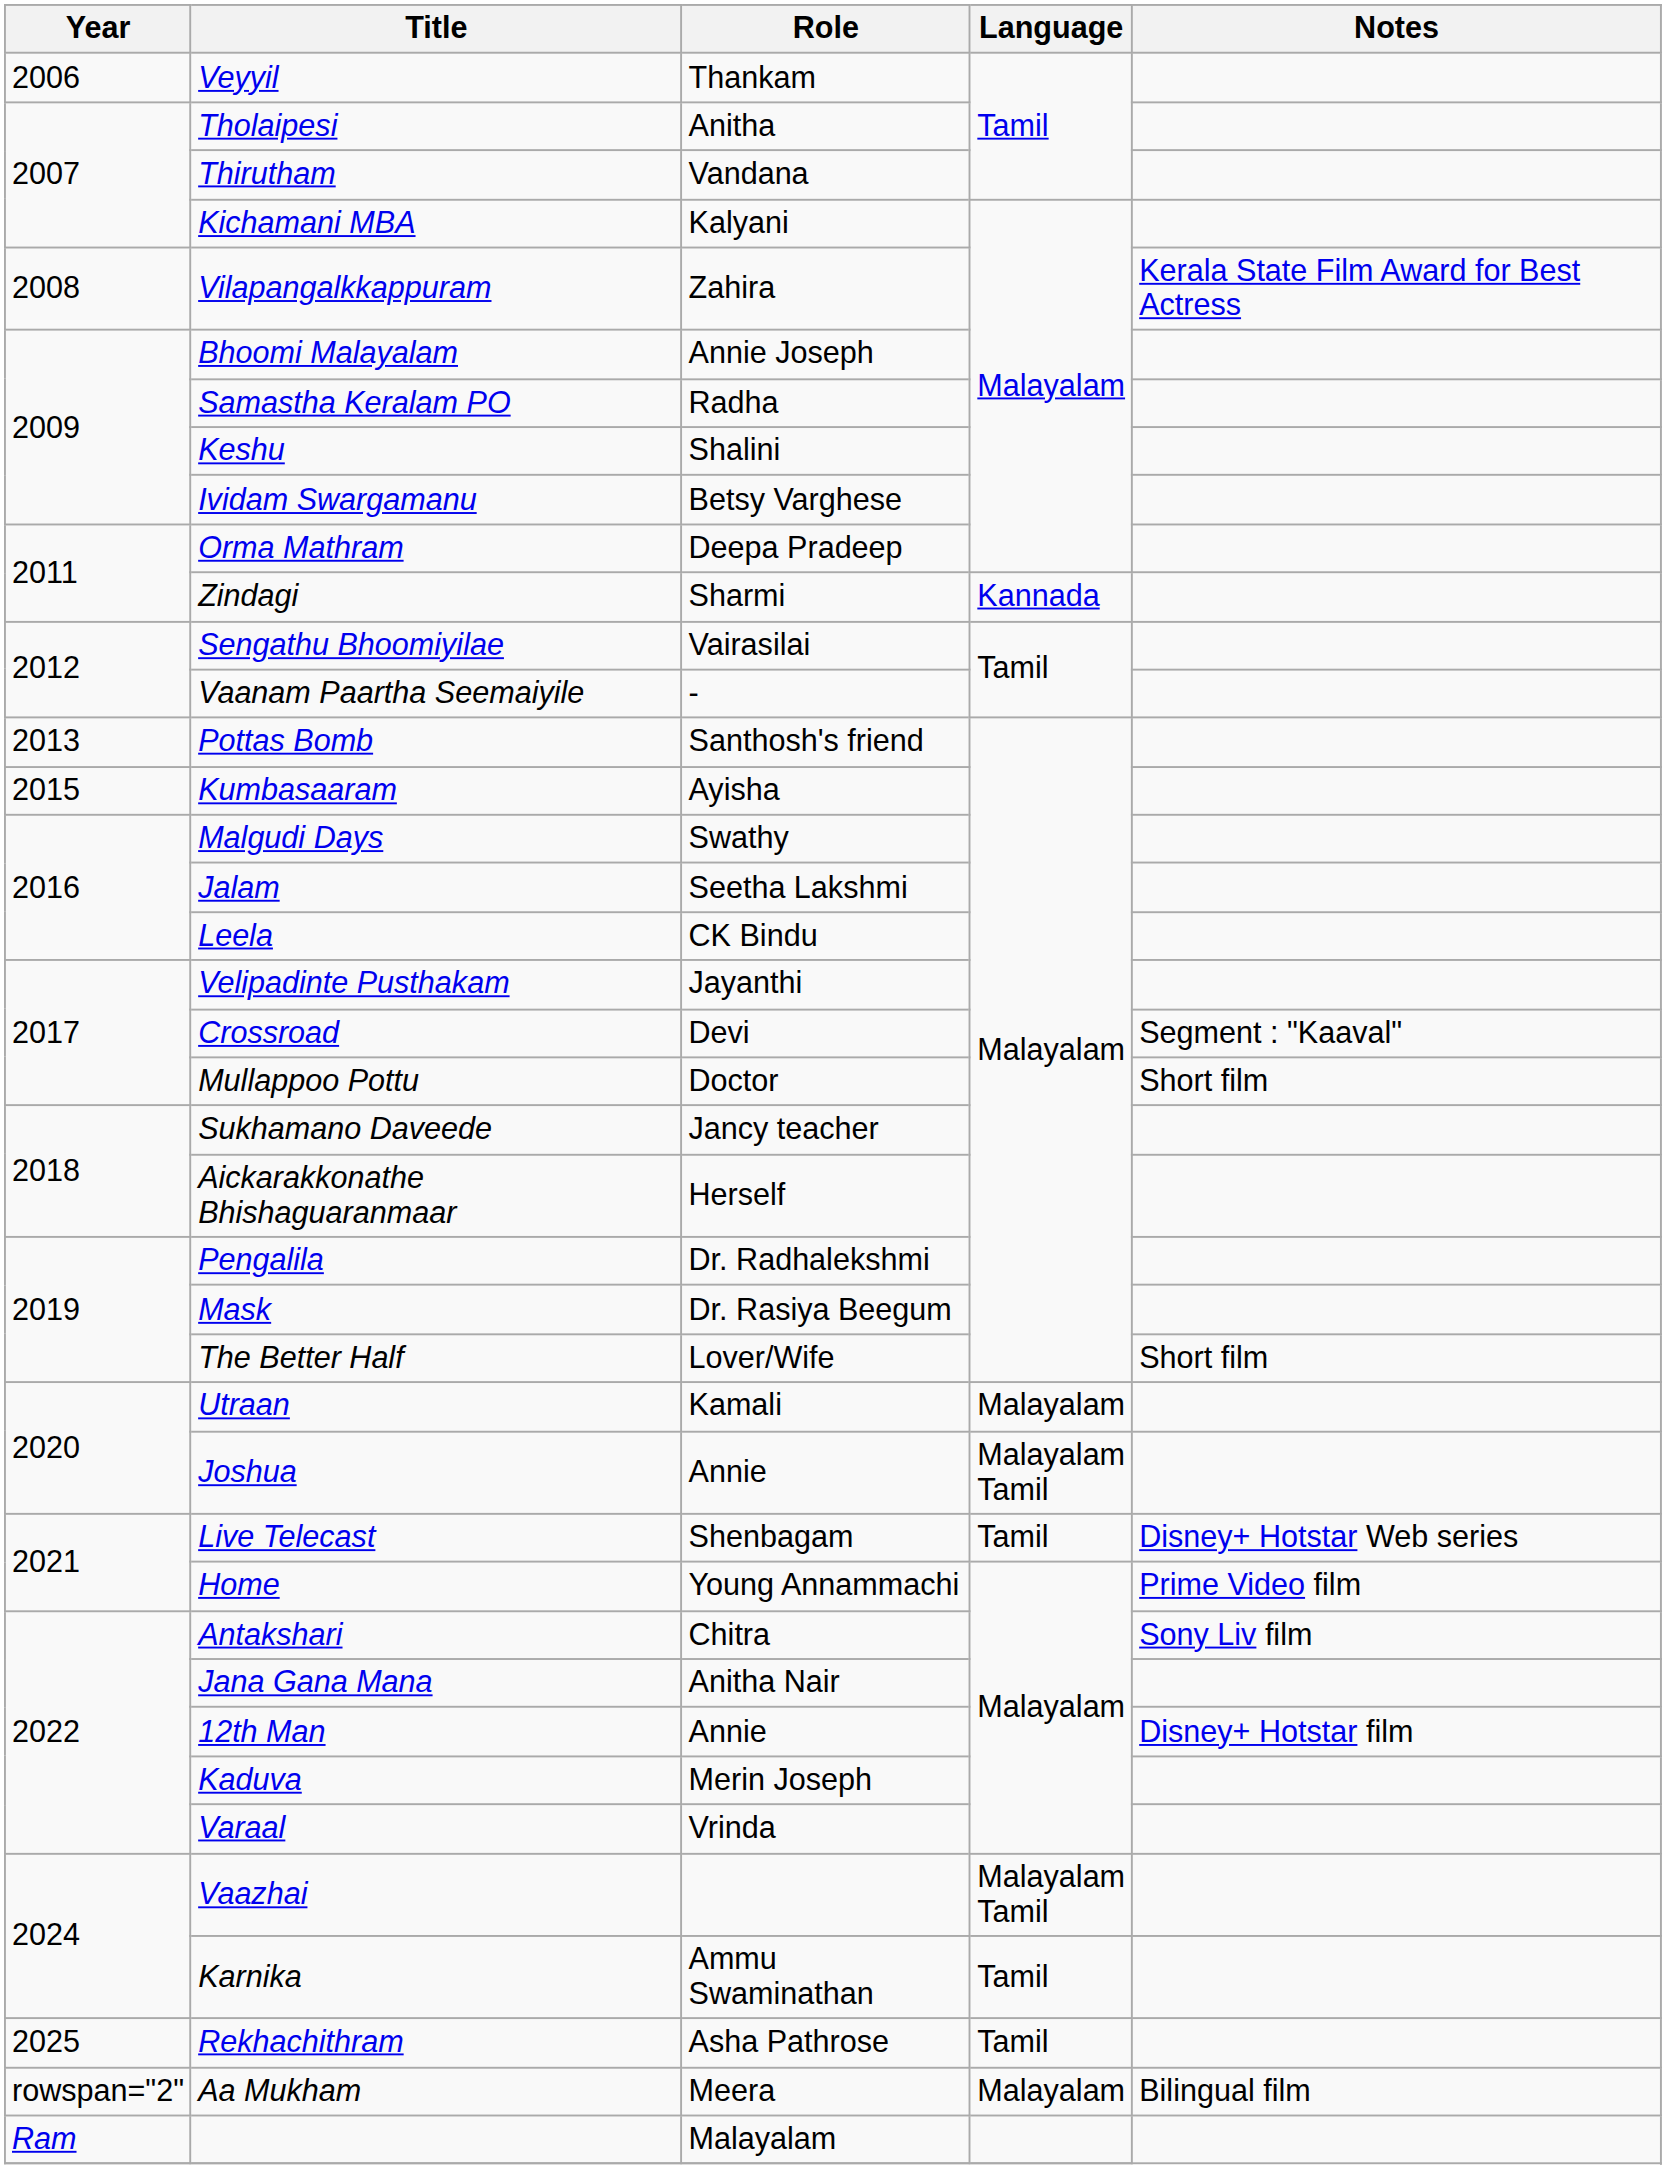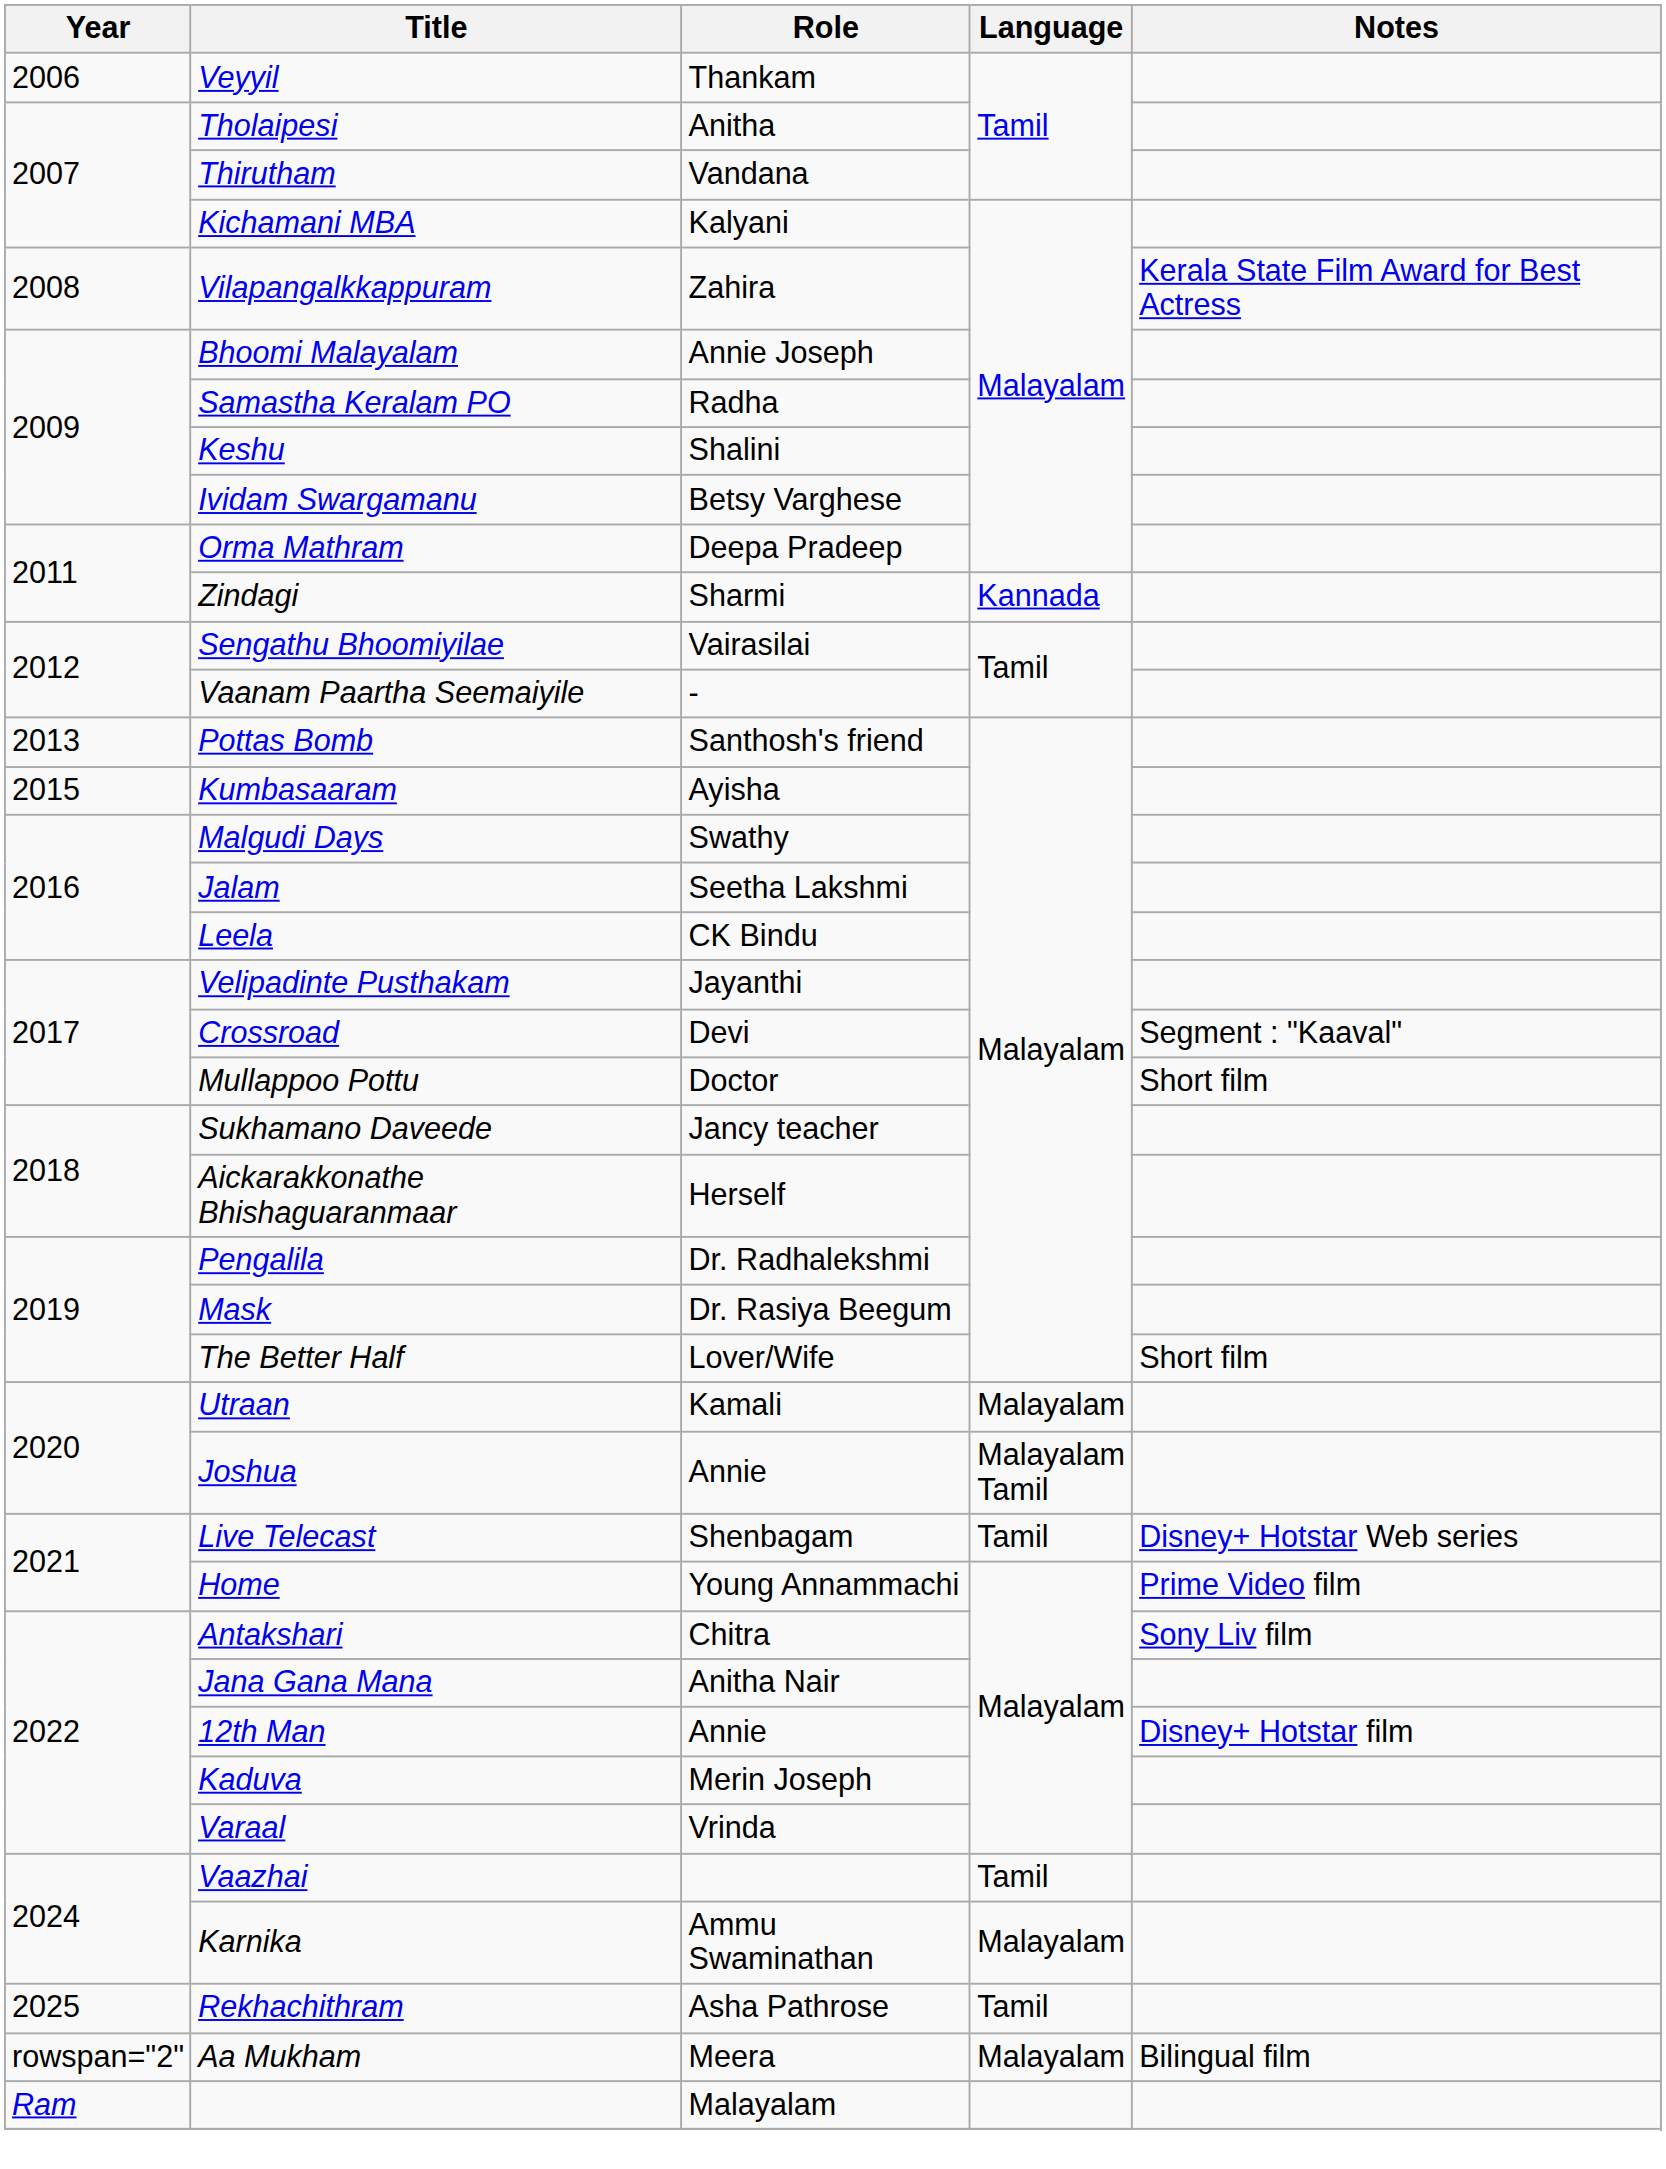(1051, 1893) Malayalam Tamil -> (1013, 1876) Tamil
(1013, 1976) Tamil -> (1051, 1942) Malayalam
